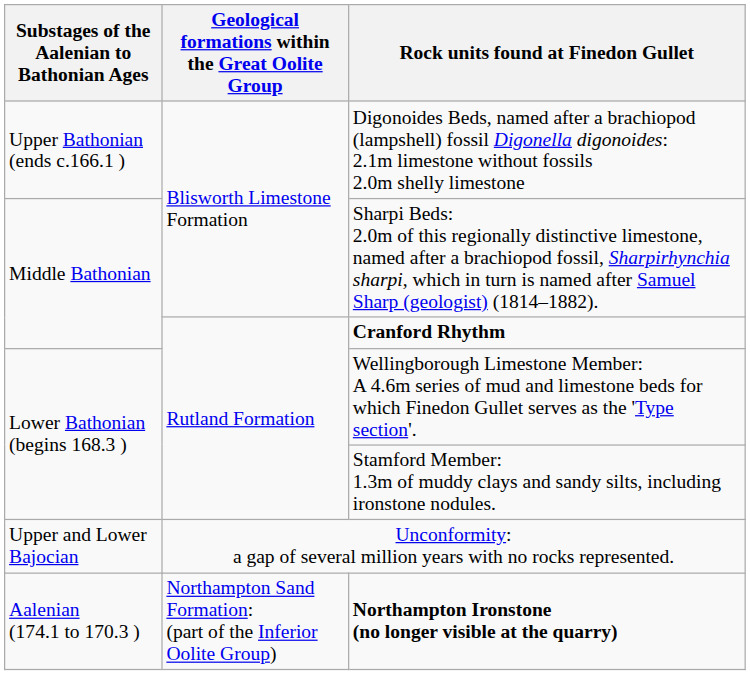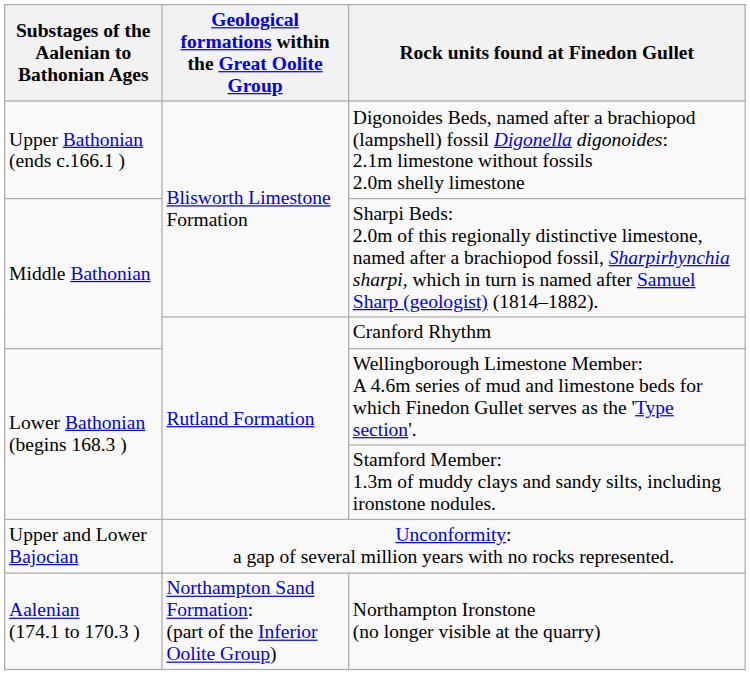(429, 332) bold -> (422, 332) normal
(485, 620) bold -> (477, 620) normal
